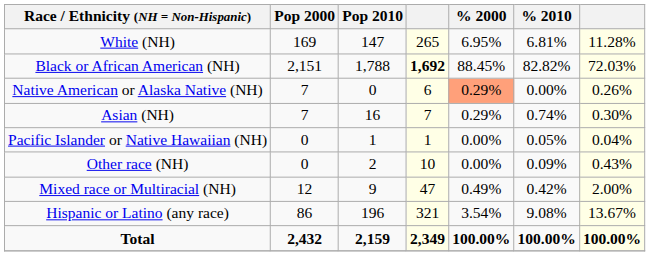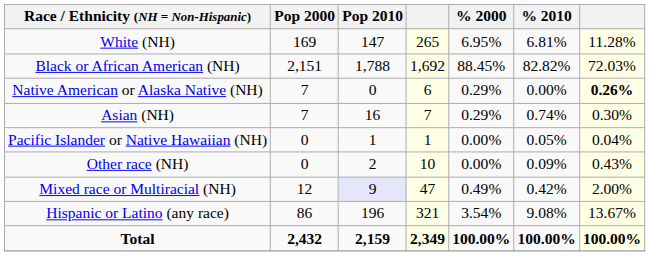(428, 66) bold -> (428, 66) normal
(481, 90) lightsalmon background -> (481, 90) no background
(612, 90) normal -> (612, 90) bold
(373, 189) no background -> (373, 189) lavender background
